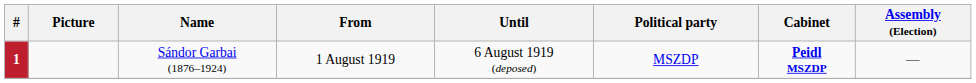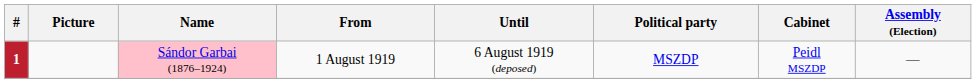(197, 59) no background -> (197, 59) pink background
(807, 59) bold -> (807, 59) normal
